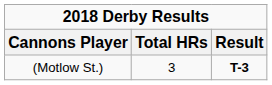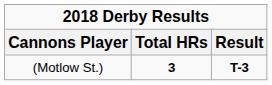(172, 68) normal -> (172, 67) bold
